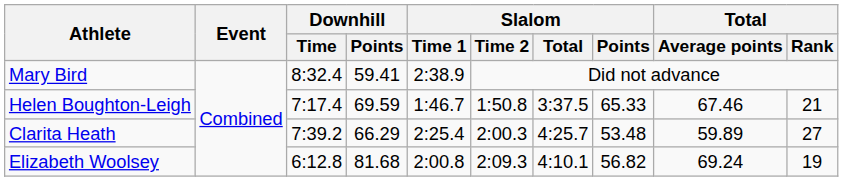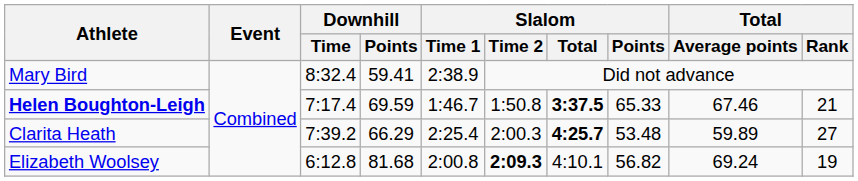(100, 105) normal -> (107, 105) bold
(563, 105) normal -> (578, 105) bold
(563, 133) normal -> (578, 133) bold
(502, 162) normal -> (516, 162) bold
